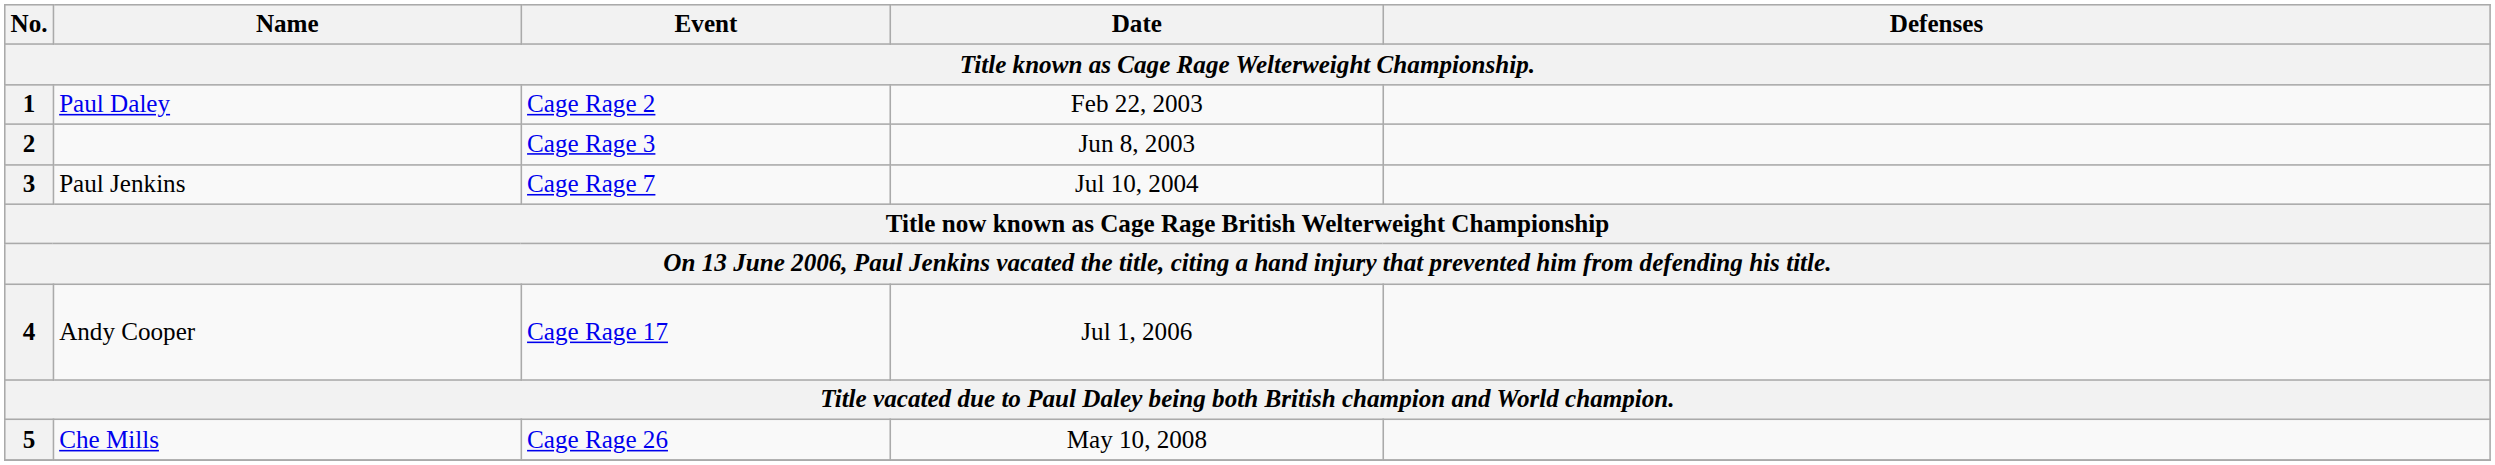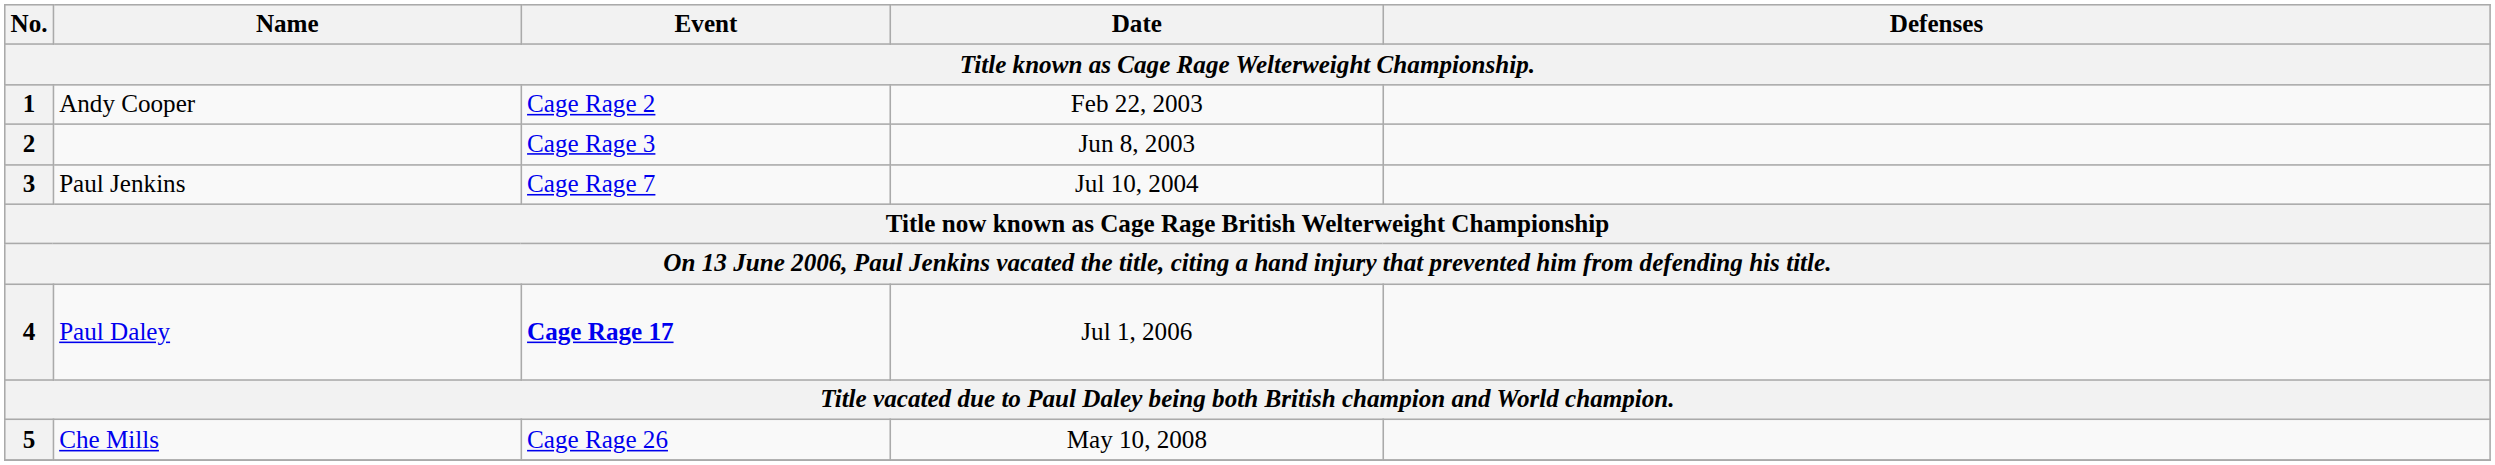(115, 104) Paul Daley -> (127, 104) Andy Cooper
(127, 331) Andy Cooper -> (115, 331) Paul Daley
(598, 331) normal -> (600, 331) bold
